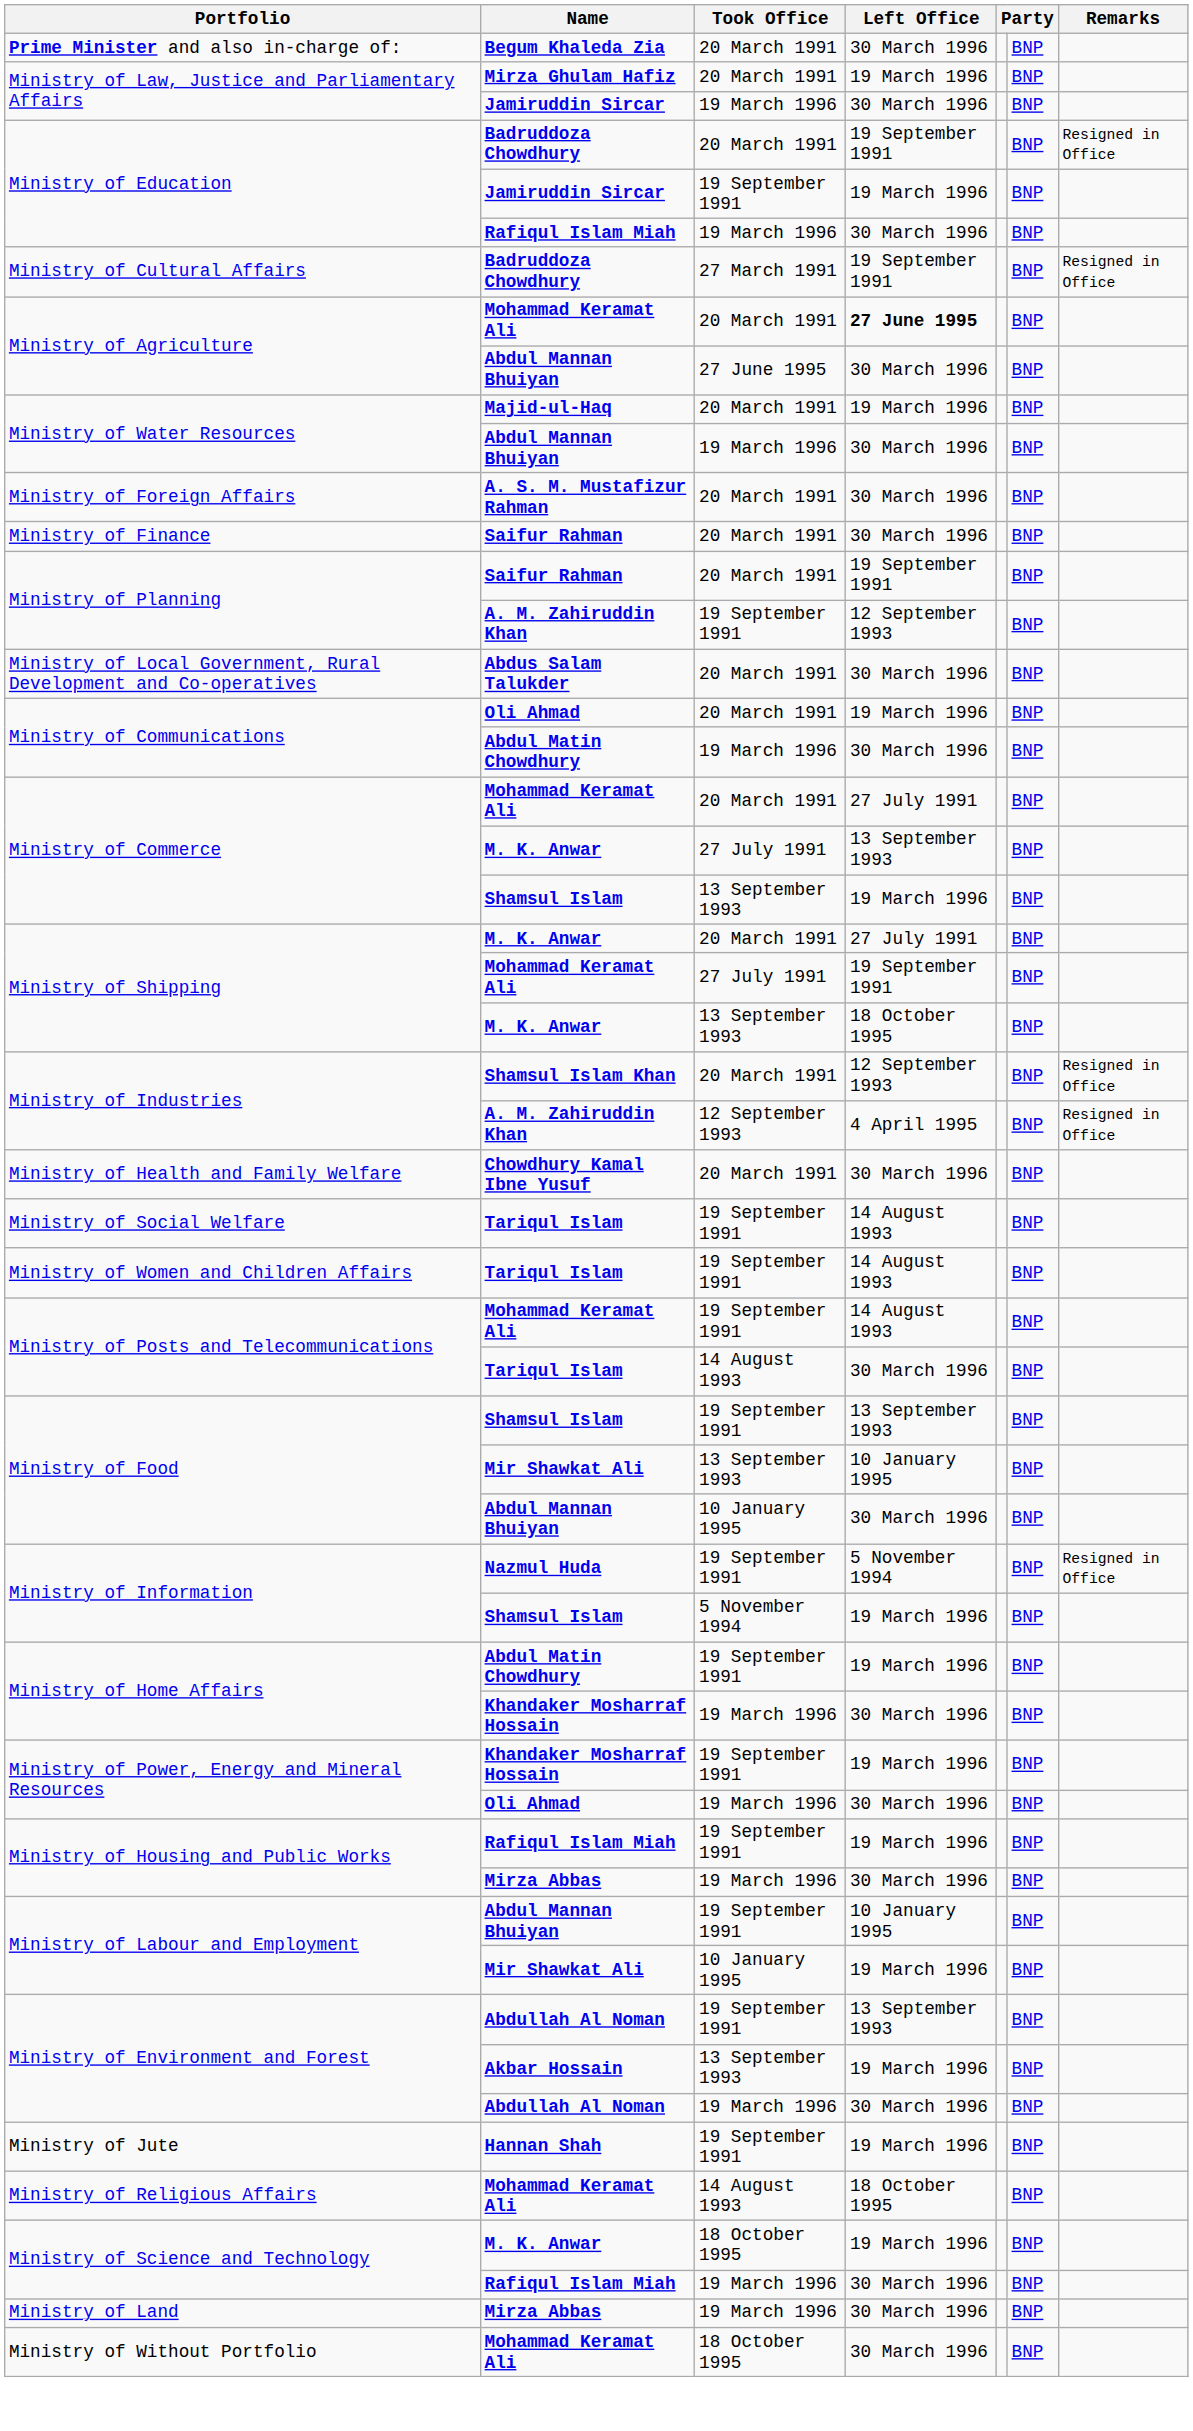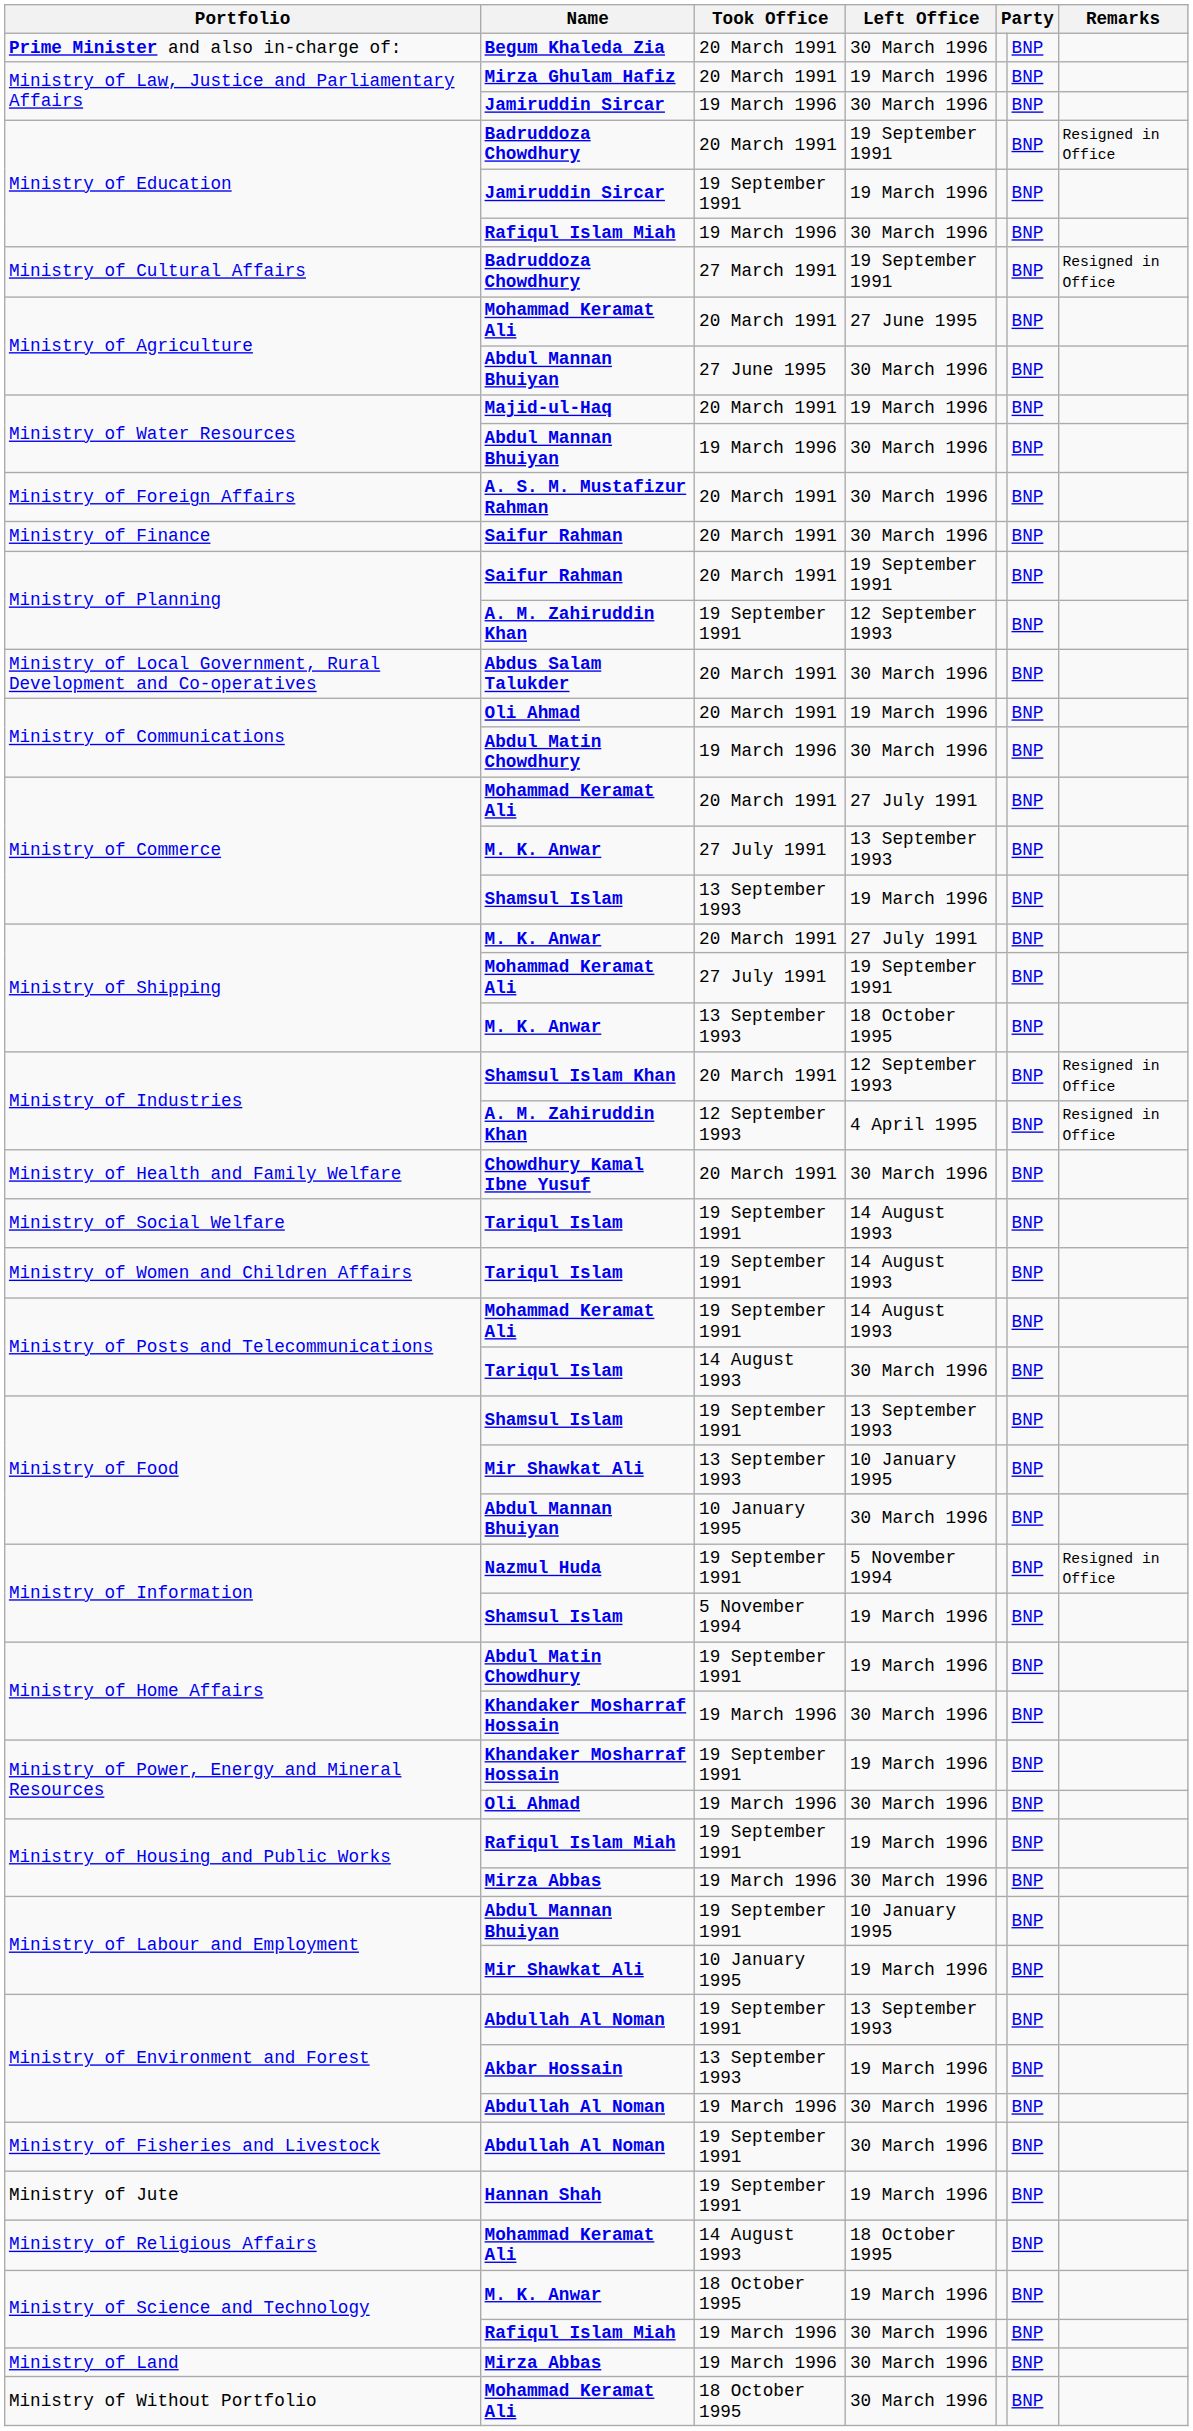(914, 321) bold -> (914, 321) normal
+ row: (195, 2147)
